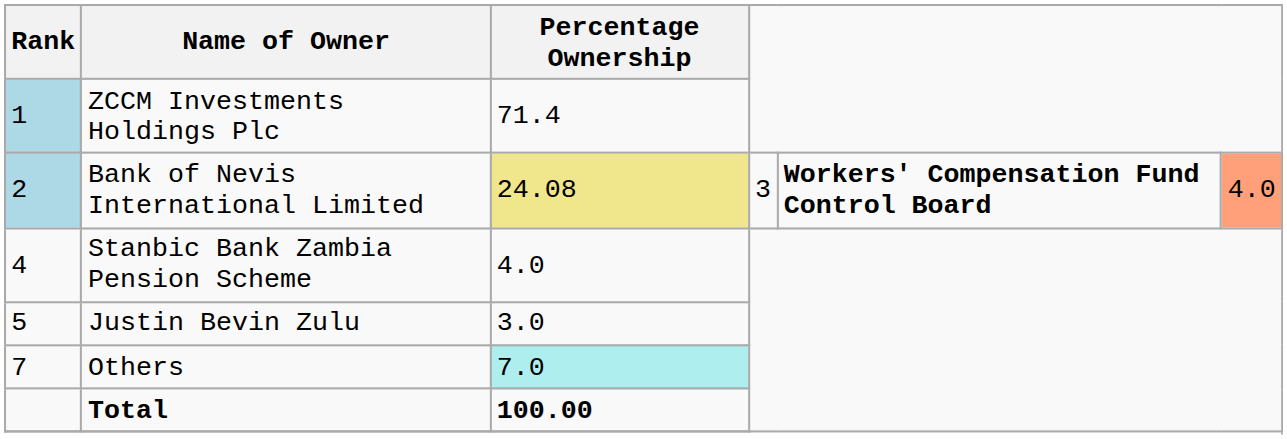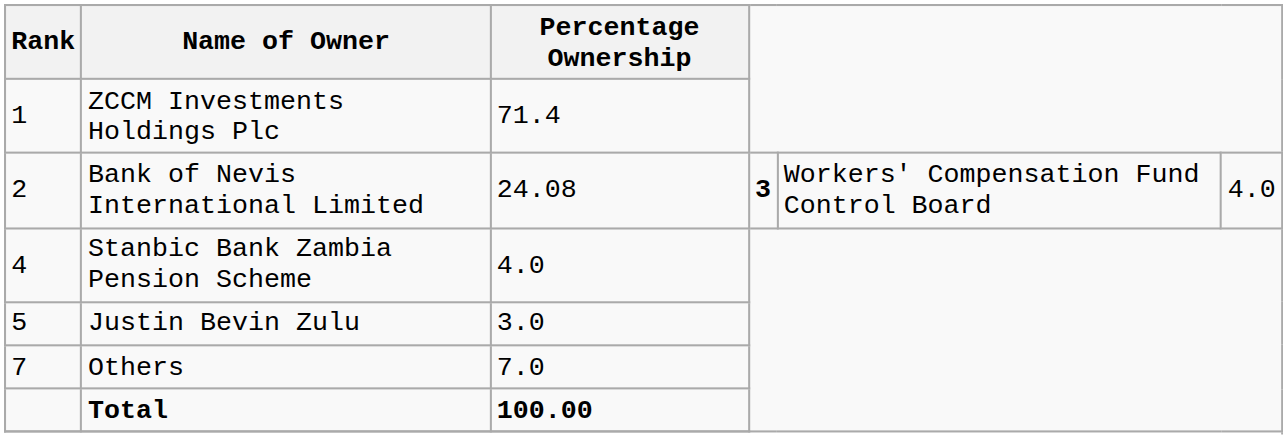(19, 116) lightblue background -> (19, 116) no background
(19, 190) lightblue background -> (19, 190) no background
(537, 190) khaki background -> (537, 190) no background
(763, 190) normal -> (763, 190) bold
(992, 190) bold -> (992, 190) normal
(1252, 190) lightsalmon background -> (1252, 190) no background
(521, 367) paleturquoise background -> (521, 367) no background
